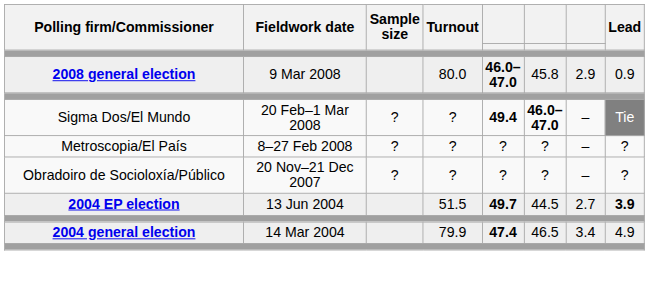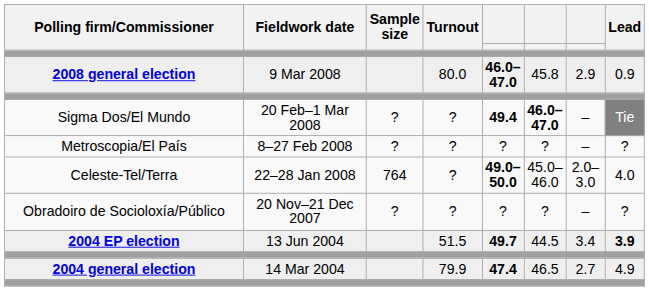+ row: (124, 175)
(585, 204) 2.7 -> (585, 240) 3.4
(585, 232) 3.4 -> (585, 268) 2.7
